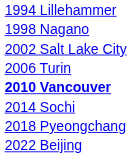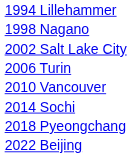(58, 88) bold -> (55, 88) normal
